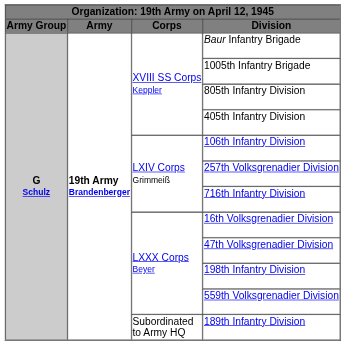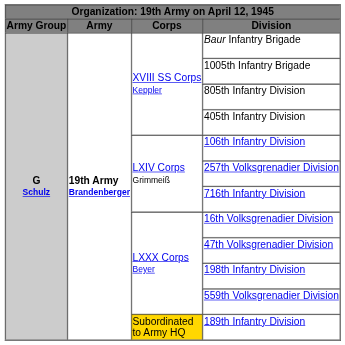(163, 327) no background -> (163, 327) gold background
